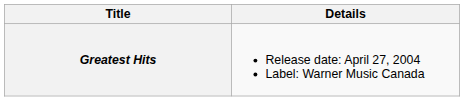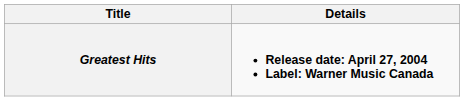(346, 67) normal -> (346, 67) bold
